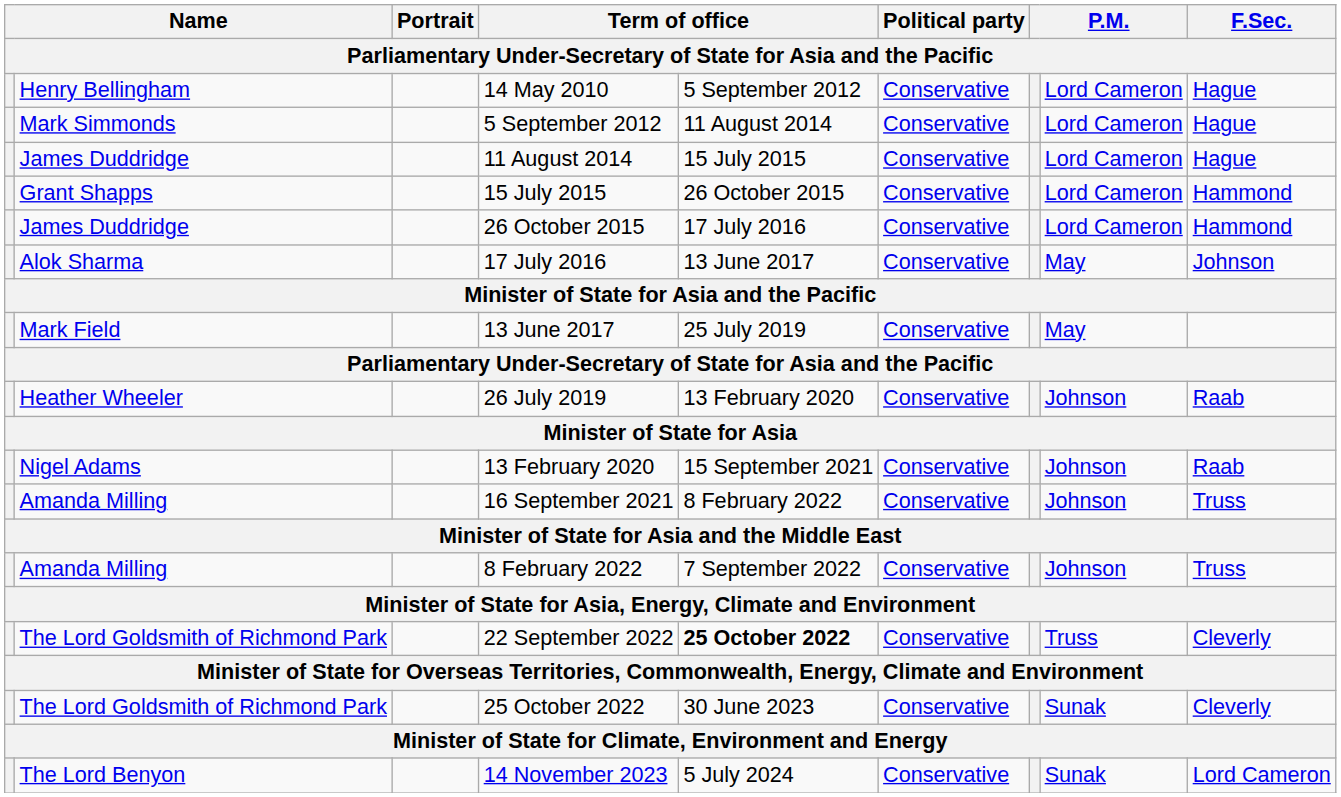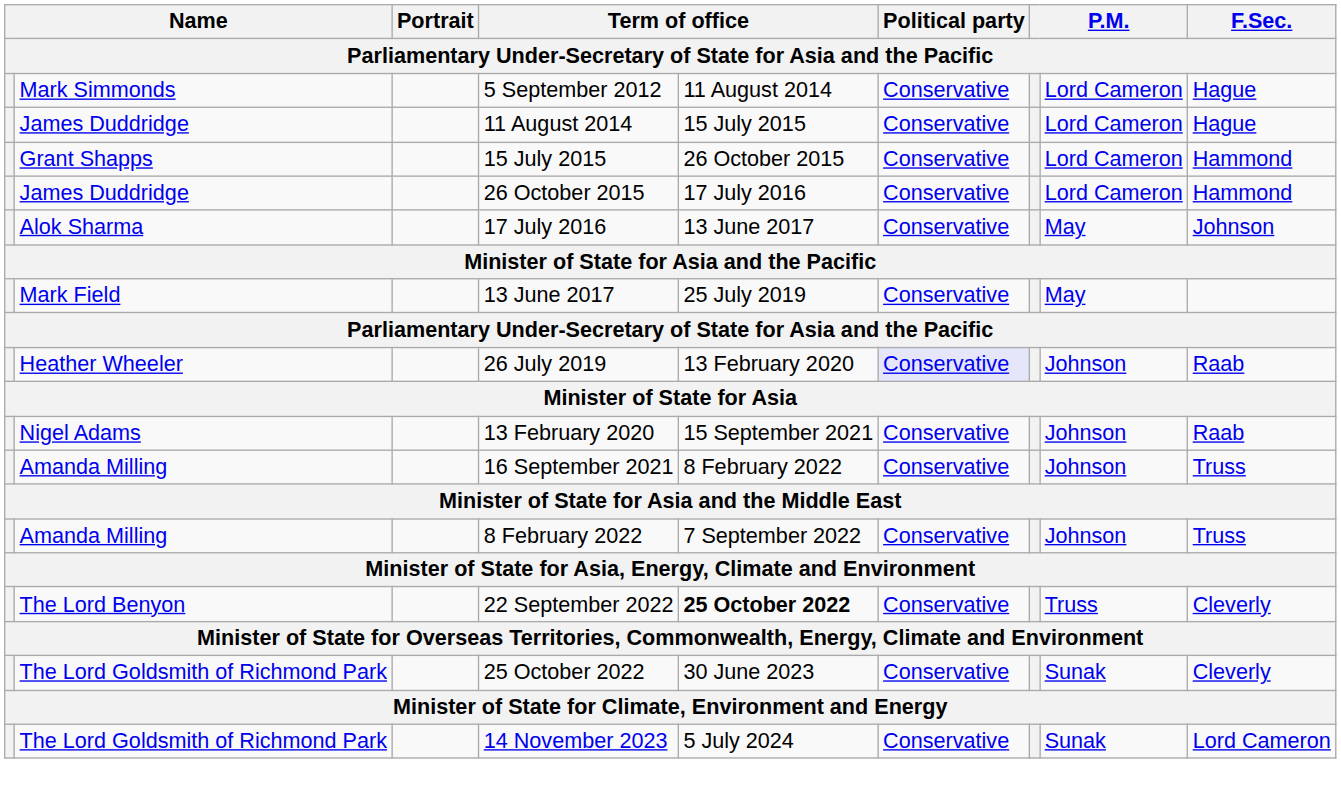- row: (546, 90)
(946, 398) no background -> (946, 364) lavender background
(203, 638) The Lord Goldsmith of Richmond Park -> (102, 603) The Lord Benyon
(102, 775) The Lord Benyon -> (203, 741) The Lord Goldsmith of Richmond Park
